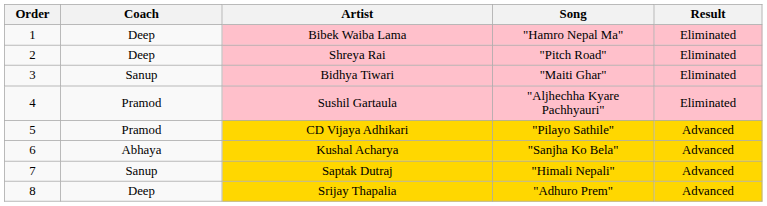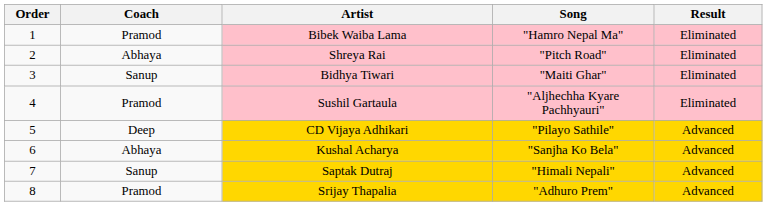(141, 34) Deep -> (141, 34) Pramod
(141, 55) Deep -> (141, 55) Abhaya
(141, 130) Pramod -> (141, 130) Deep
(141, 191) Deep -> (141, 191) Pramod
